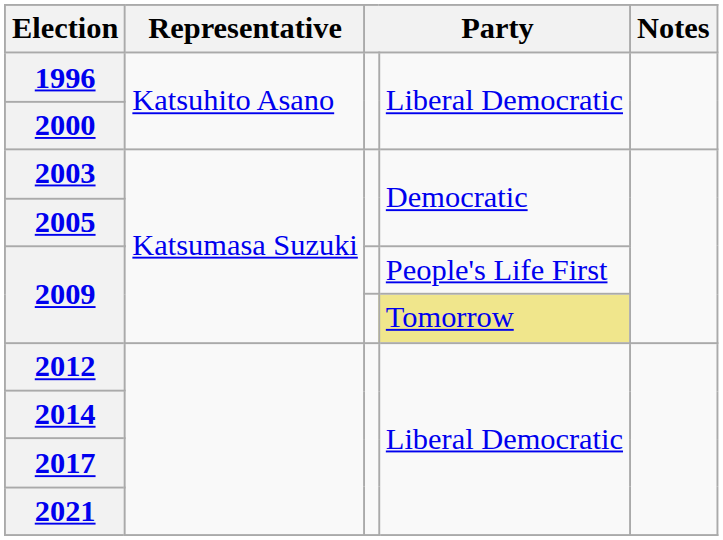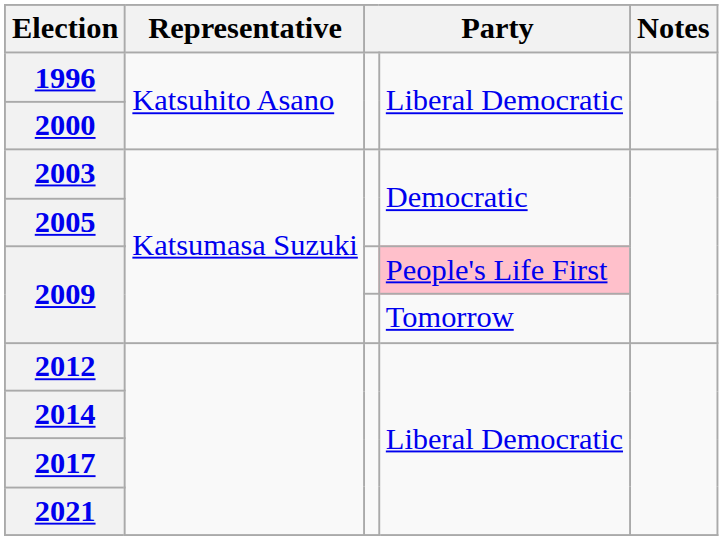(497, 269) no background -> (497, 269) pink background
(450, 317) khaki background -> (450, 317) no background
